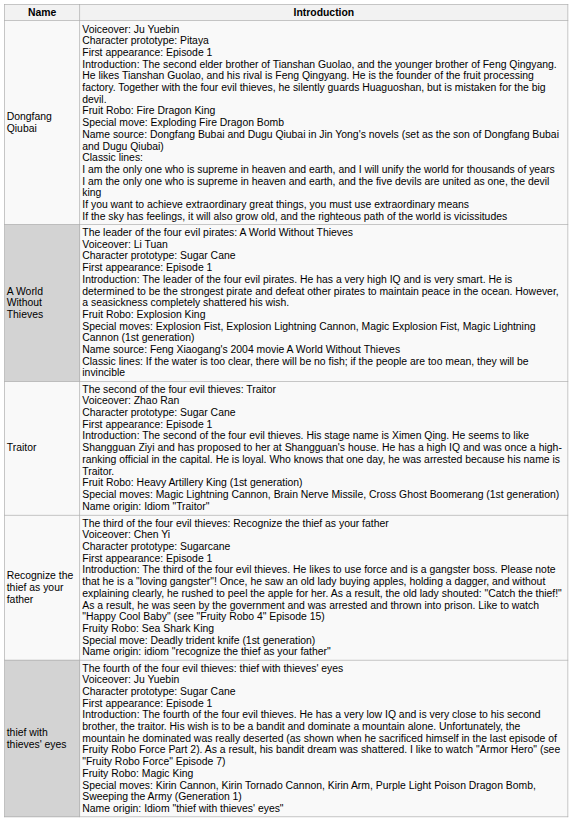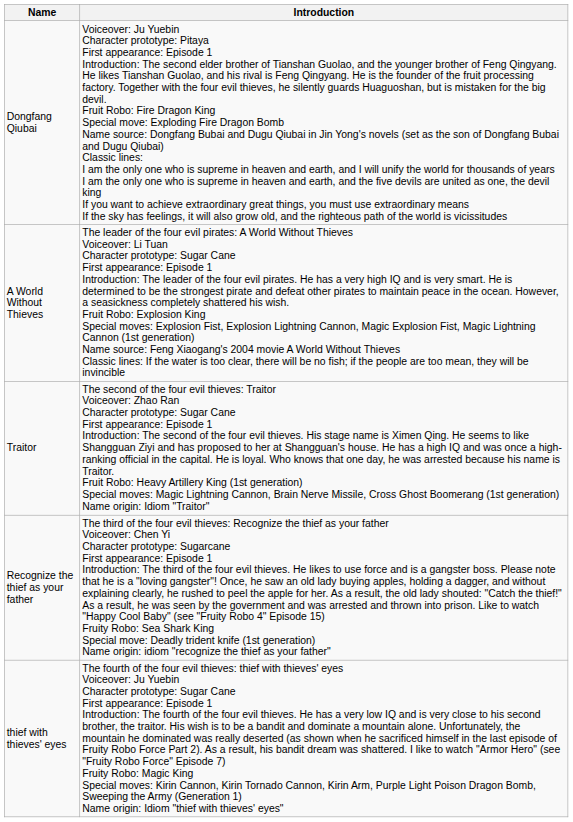(25, 303) lightgrey background -> (25, 303) no background
(37, 738) lightgrey background -> (37, 738) no background
